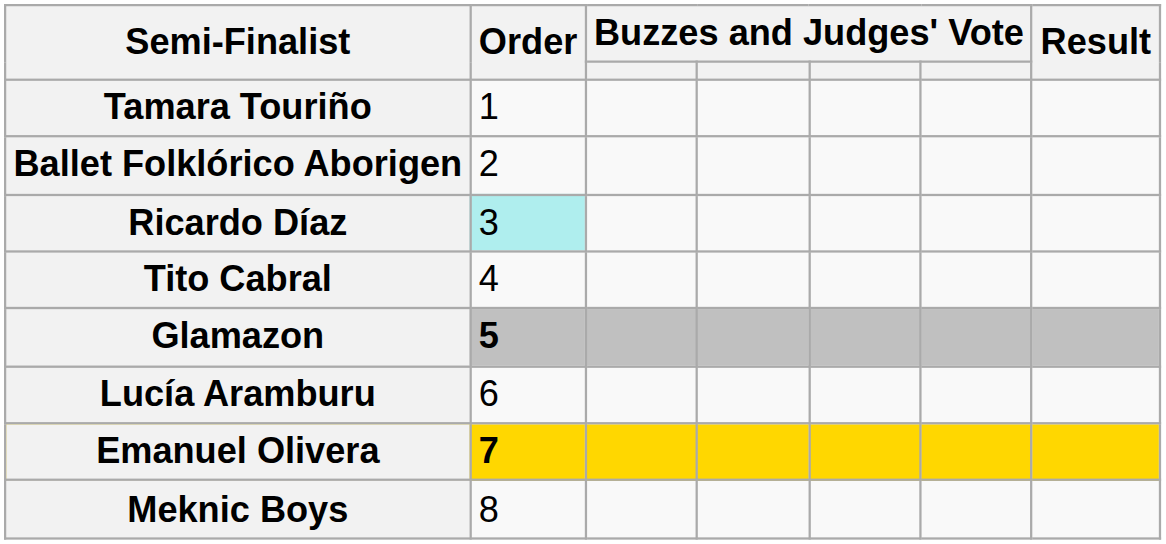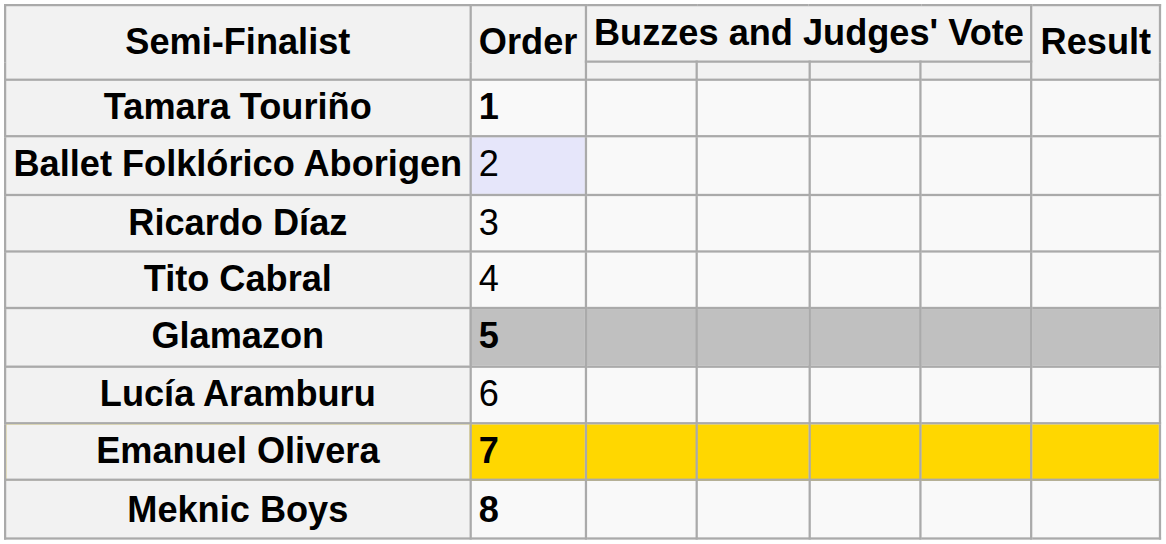(489, 107) normal -> (489, 107) bold
(489, 164) no background -> (489, 164) lavender background
(489, 221) paleturquoise background -> (489, 221) no background
(489, 508) normal -> (489, 508) bold
